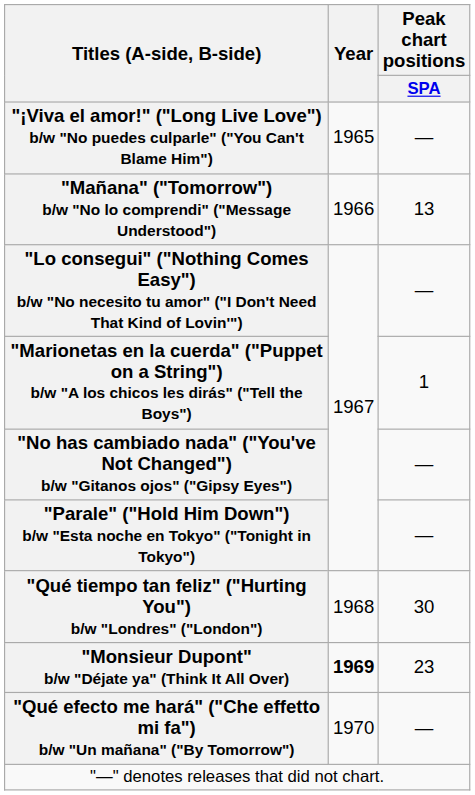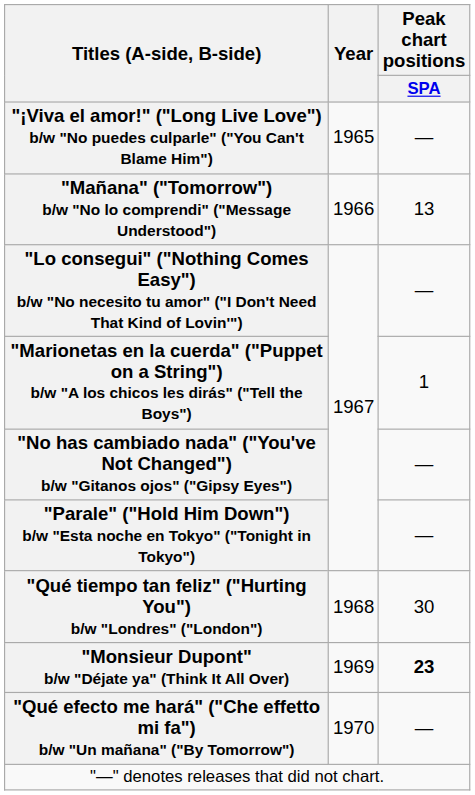(354, 667) bold -> (354, 667) normal
(424, 667) normal -> (424, 667) bold
